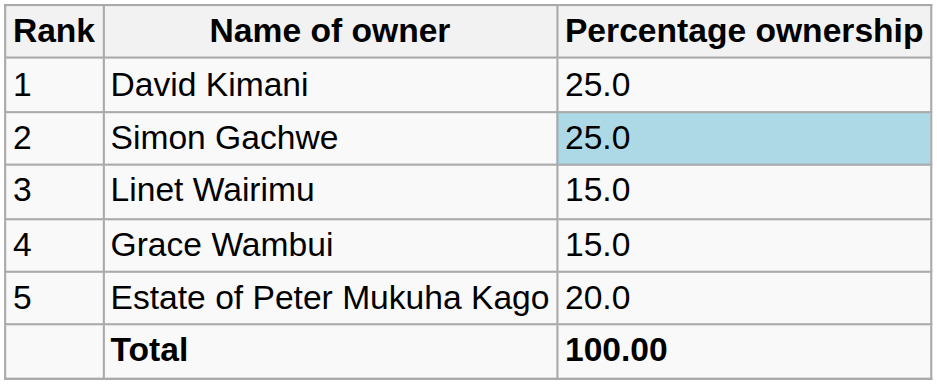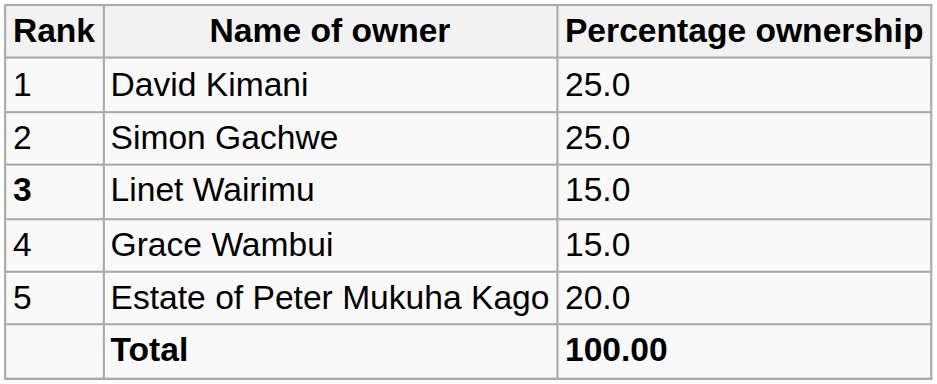(598, 137) lightblue background -> (598, 137) no background
(22, 191) normal -> (22, 191) bold
